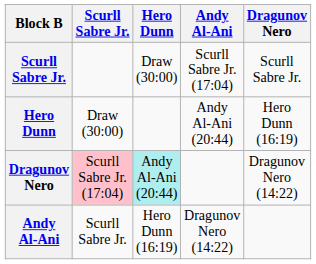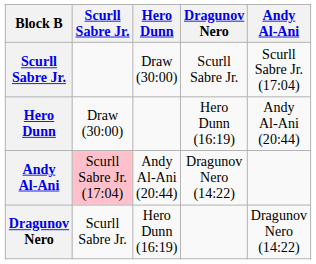columns swapped: (212, 23) <-> (277, 23)
(39, 177) Dragunov Nero -> (39, 177) Andy Al-Ani
(157, 177) paleturquoise background -> (157, 177) no background
(39, 231) Andy Al-Ani -> (39, 231) Dragunov Nero
